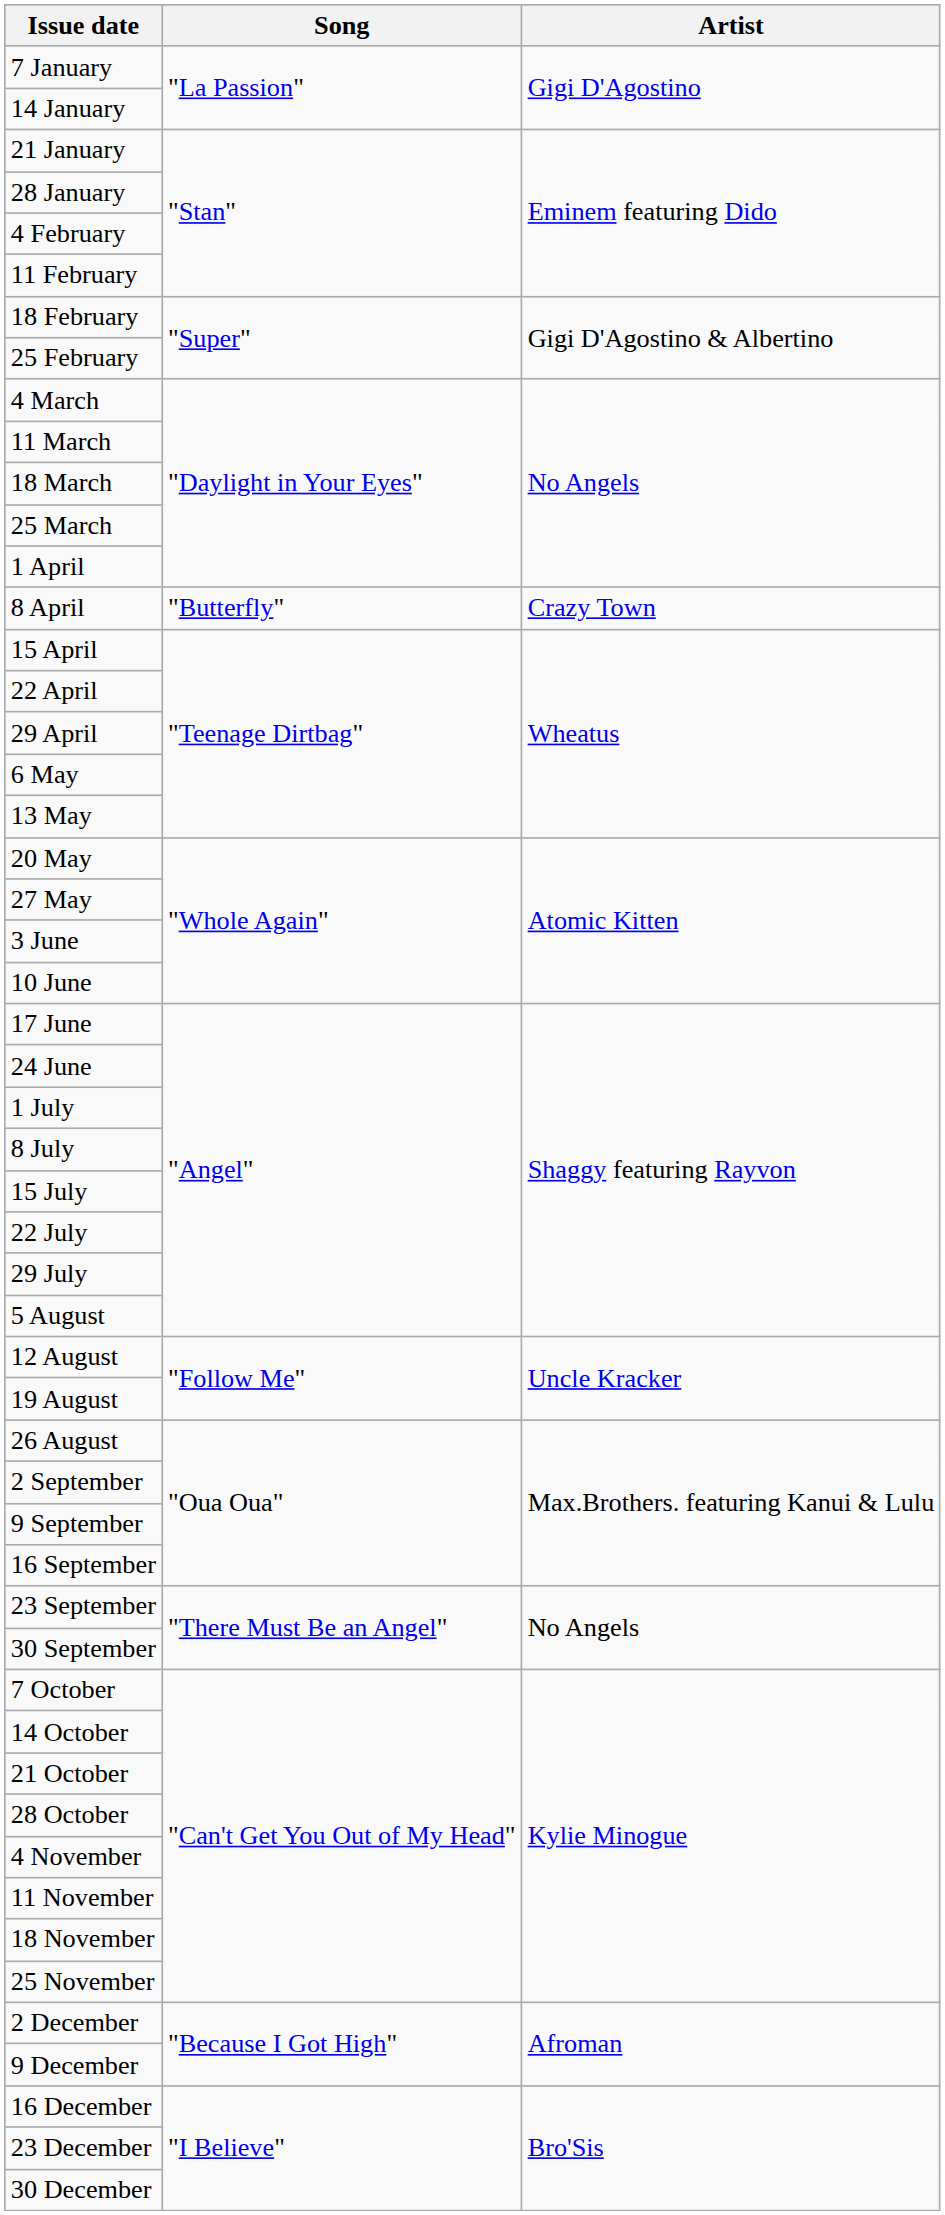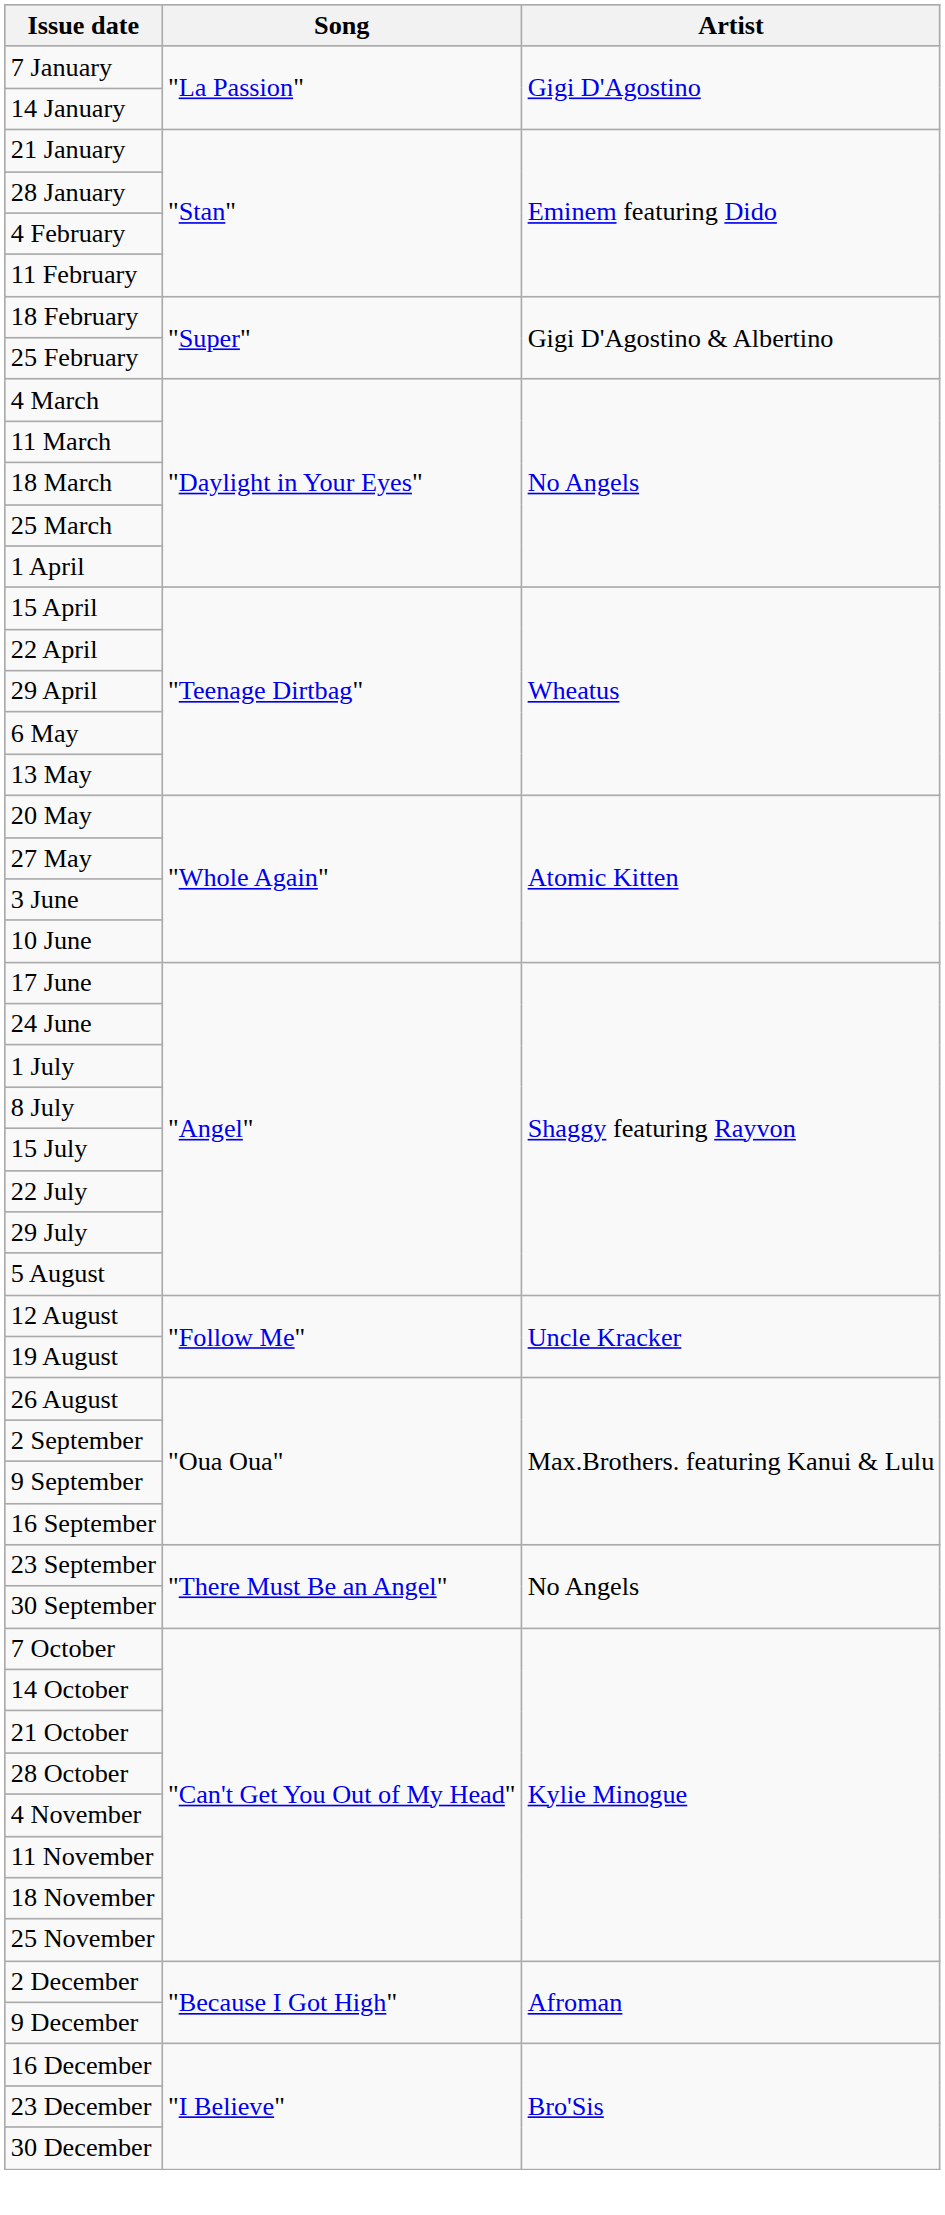- row: (48, 607)
